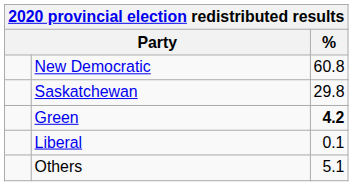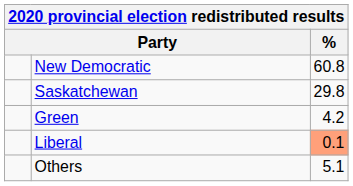(333, 117) bold -> (333, 117) normal
(333, 142) no background -> (333, 142) lightsalmon background
